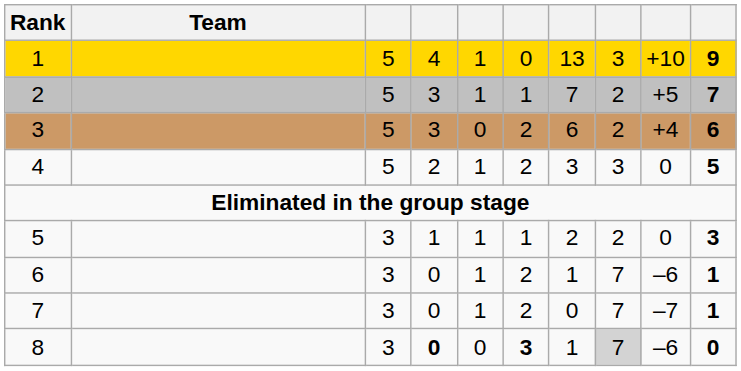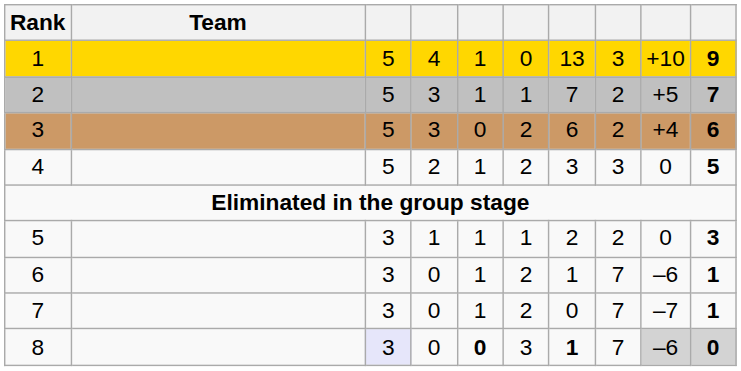(388, 346) no background -> (388, 346) lavender background
(434, 346) bold -> (434, 346) normal
(480, 346) normal -> (480, 346) bold
(526, 346) bold -> (526, 346) normal
(572, 346) normal -> (572, 346) bold
(618, 346) lightgrey background -> (618, 346) no background
(666, 346) no background -> (666, 346) lightgrey background
(713, 346) no background -> (713, 346) lightgrey background
